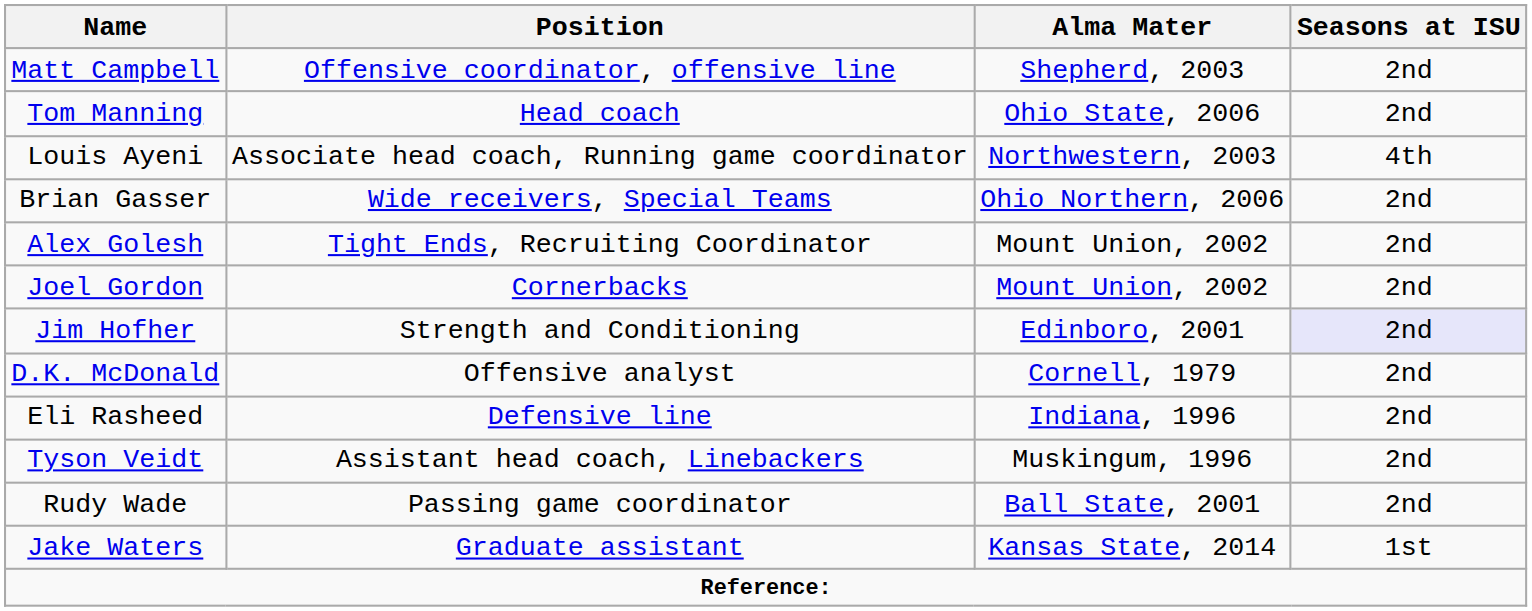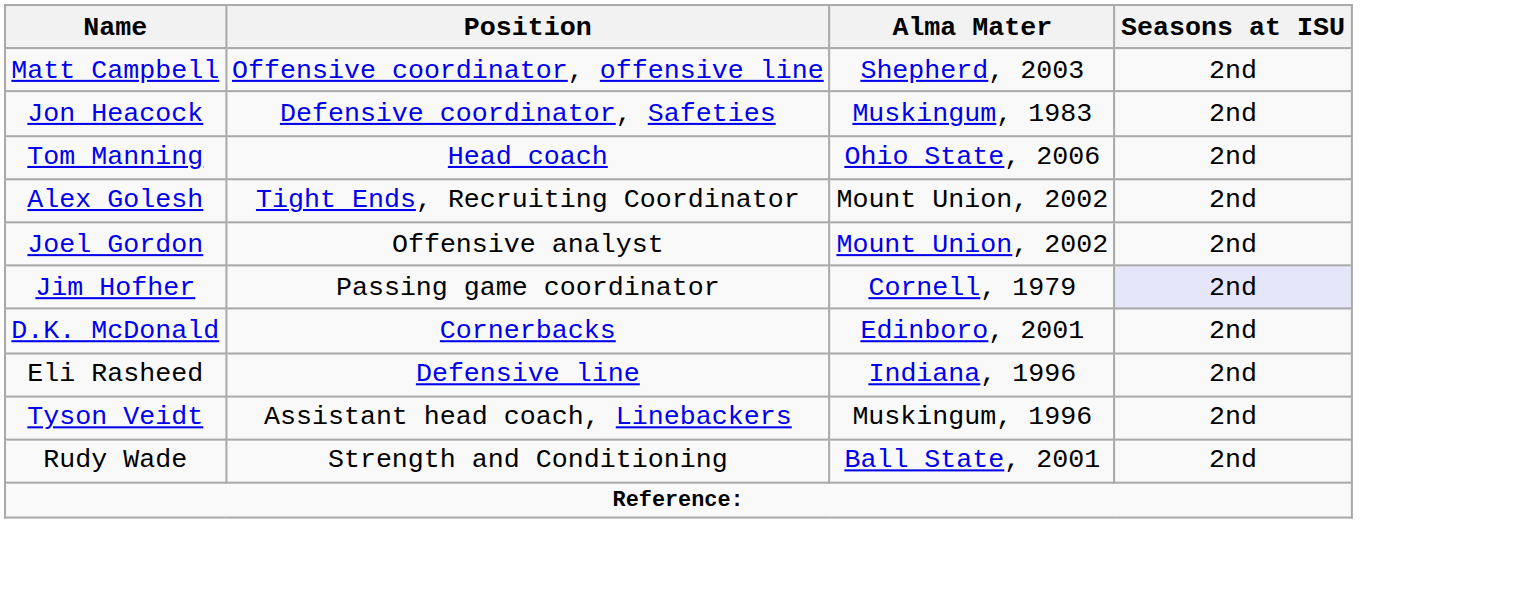+ row: (115, 114)
- row: (115, 157)
- row: (115, 200)
(600, 287) Cornerbacks -> (528, 244) Offensive analyst
(600, 331) Strength and Conditioning -> (528, 287) Passing game coordinator
(1132, 331) Edinboro, 2001 -> (972, 287) Cornell, 1979
(600, 374) Offensive analyst -> (528, 331) Cornerbacks
(1132, 374) Cornell, 1979 -> (972, 331) Edinboro, 2001
(600, 505) Passing game coordinator -> (528, 461) Strength and Conditioning
- row: (115, 548)
